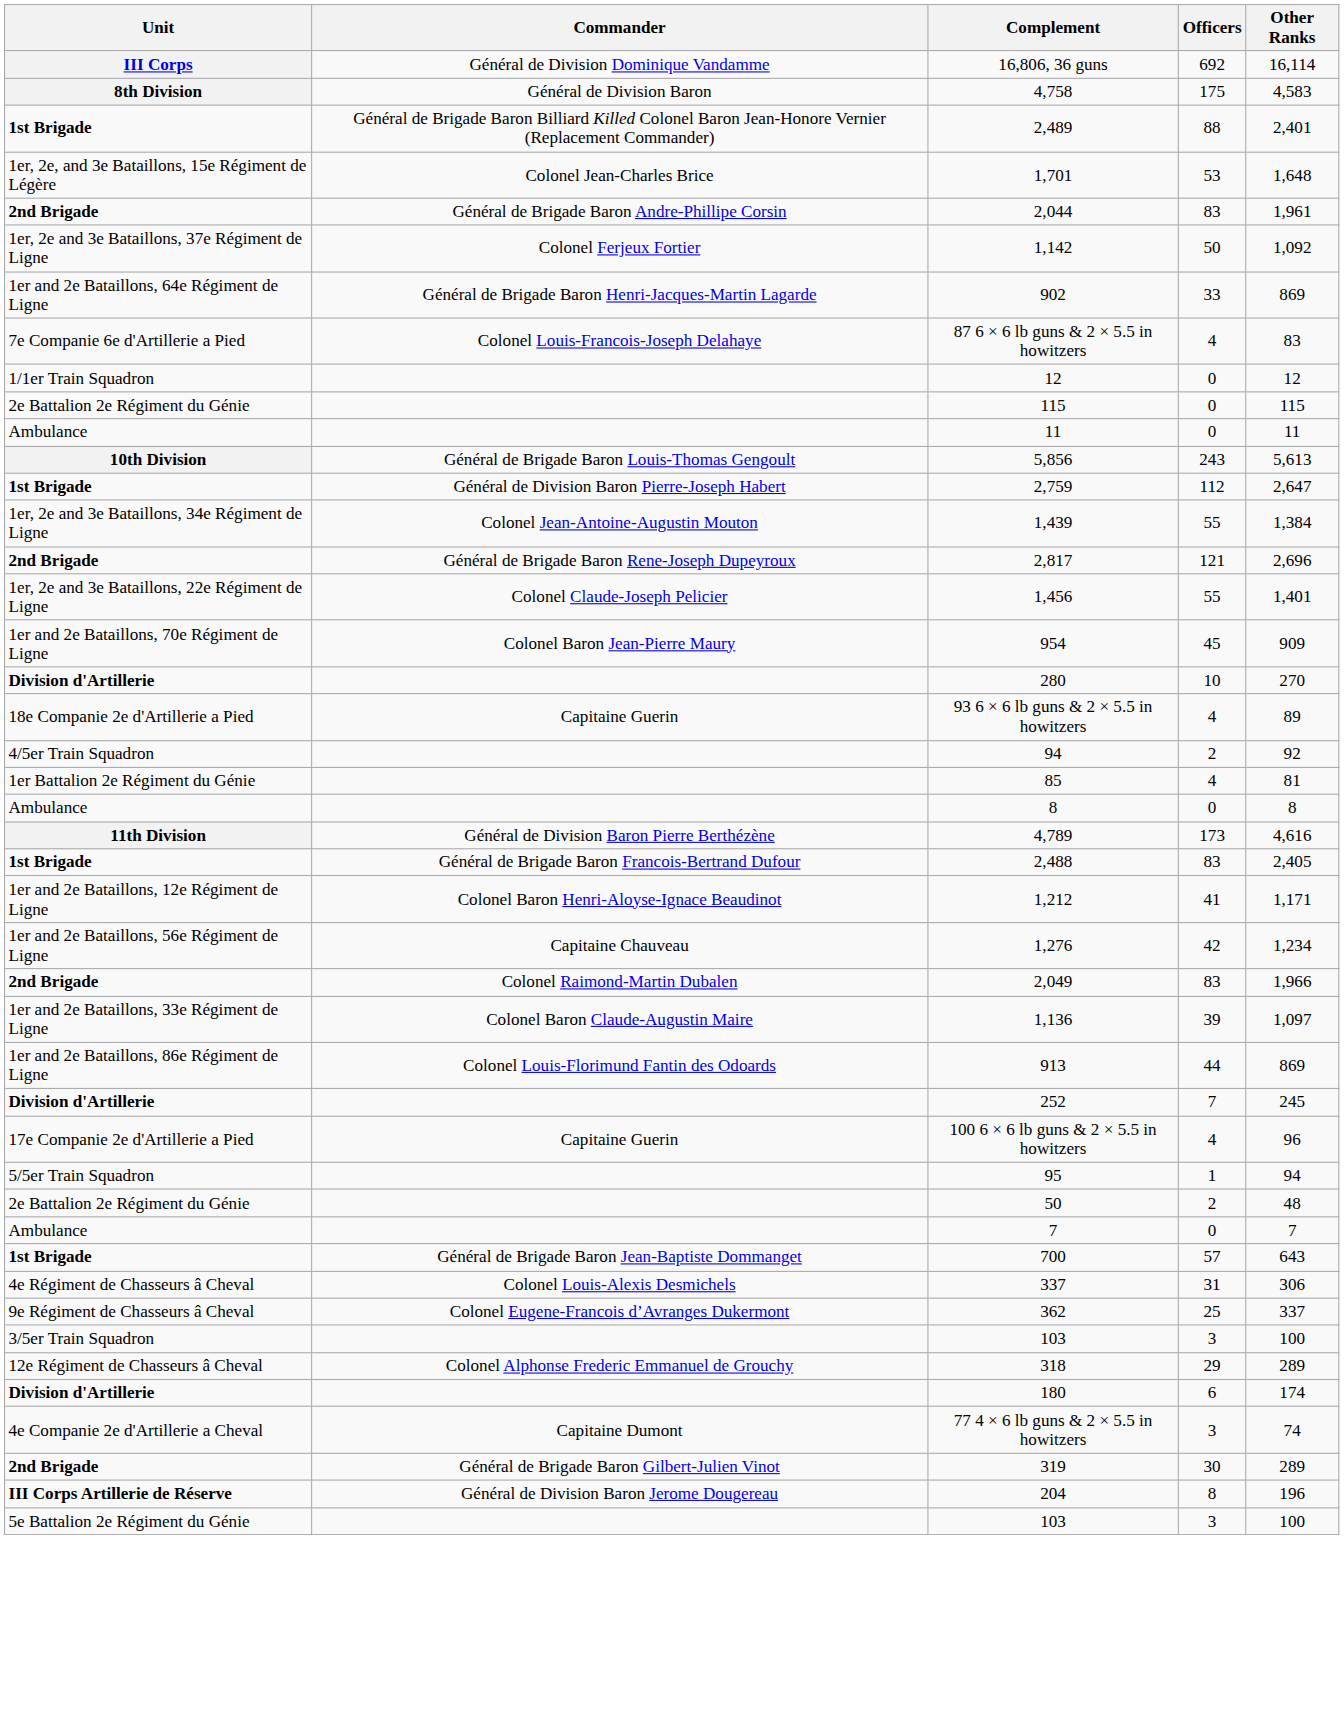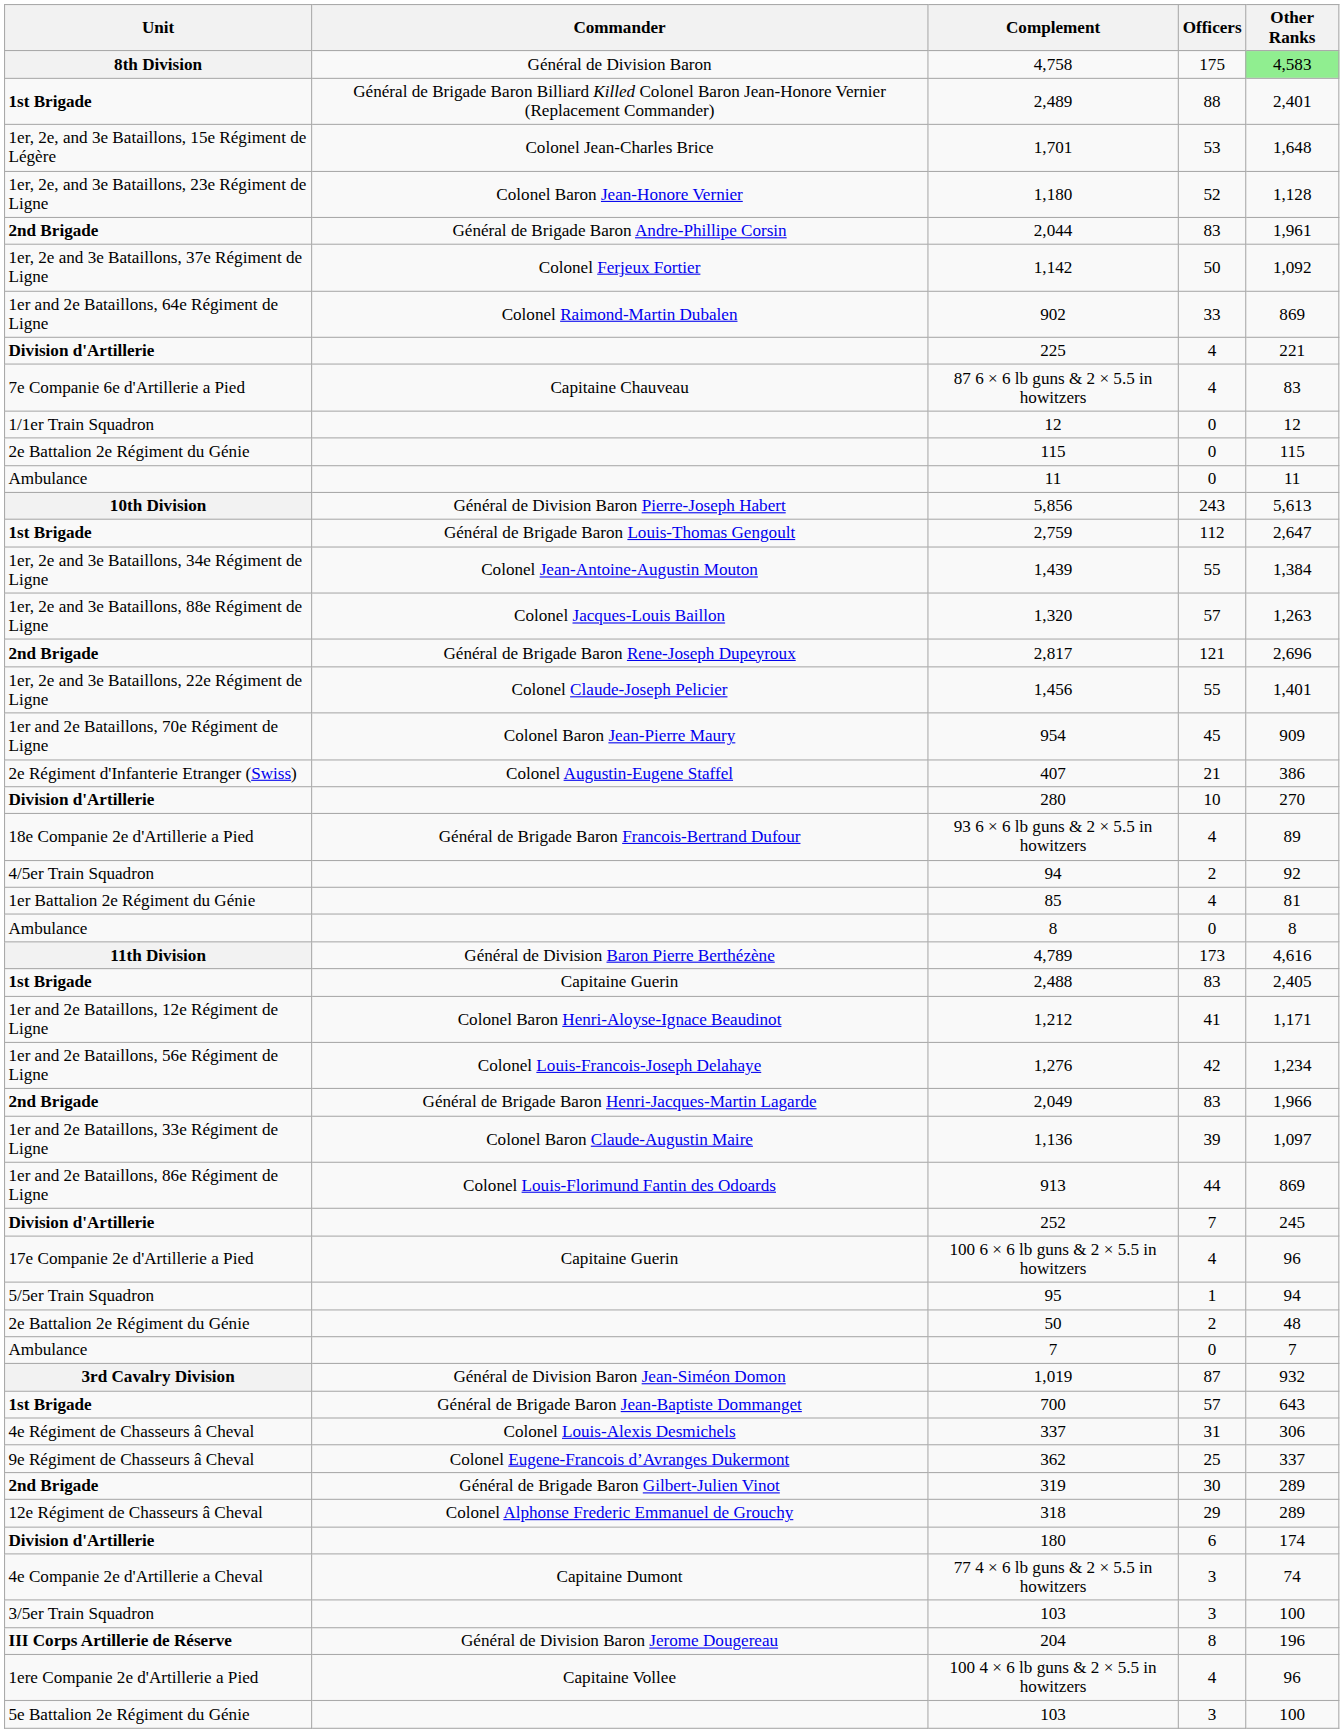- row: (158, 64)
(1292, 91) no background -> (1292, 64) lightgreen background
+ row: (157, 194)
(620, 294) Général de Brigade Baron Henri-Jacques-Martin Lagarde -> (620, 314) Colonel Raimond-Martin Dubalen
+ row: (81, 350)
(620, 341) Colonel Louis-Francois-Joseph Delahaye -> (620, 387) Capitaine Chauveau
(620, 459) Général de Brigade Baron Louis-Thomas Gengoult -> (620, 505) Général de Division Baron Pierre-Joseph Habert
(620, 486) Général de Division Baron Pierre-Joseph Habert -> (620, 533) Général de Brigade Baron Louis-Thomas Gengoult
+ row: (155, 616)
+ row: (153, 772)
(620, 716) Capitaine Guerin -> (620, 836) Général de Brigade Baron Francois-Bertrand Dufour
(620, 862) Général de Brigade Baron Francois-Bertrand Dufour -> (620, 982) Capitaine Guerin
(620, 945) Capitaine Chauveau -> (620, 1065) Colonel Louis-Francois-Joseph Delahaye
(620, 982) Colonel Raimond-Martin Dubalen -> (620, 1102) Général de Brigade Baron Henri-Jacques-Martin Lagarde
+ row: (158, 1377)
rows swapped: (53, 1466) <-> (81, 1338)
+ row: (133, 1677)
